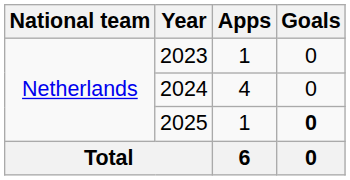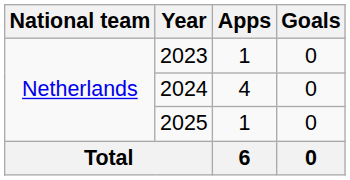(311, 123) bold -> (311, 123) normal
